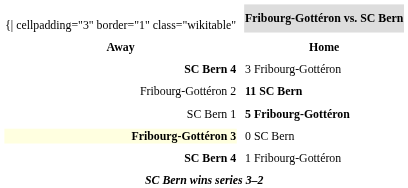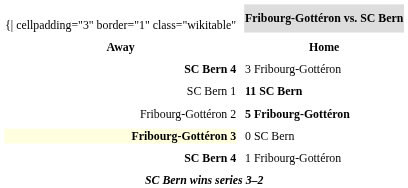(188, 91) Fribourg-Gottéron 2 -> (211, 91) SC Bern 1
(211, 114) SC Bern 1 -> (188, 114) Fribourg-Gottéron 2
